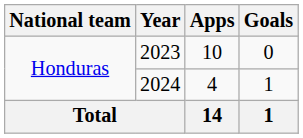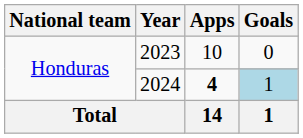(212, 84) normal -> (212, 84) bold
(268, 84) no background -> (268, 84) lightblue background
